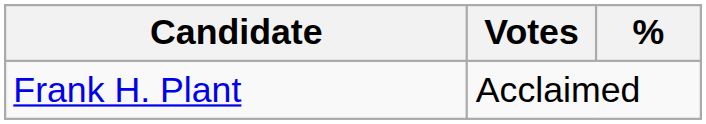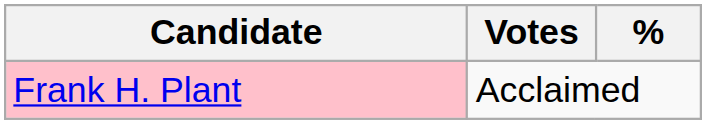(127, 89) no background -> (127, 89) pink background
